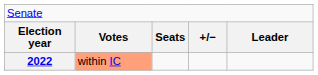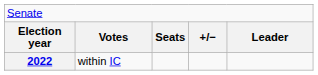(99, 61) lightsalmon background -> (99, 61) no background
